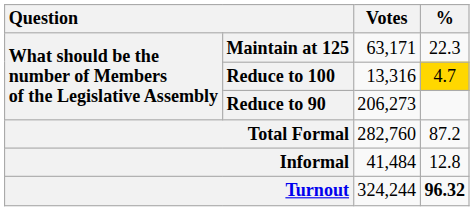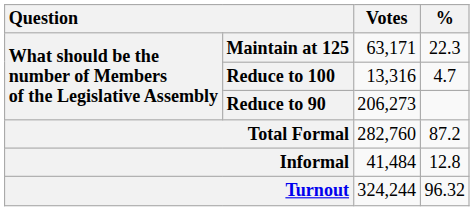(445, 76) gold background -> (445, 76) no background
(445, 190) bold -> (445, 190) normal
